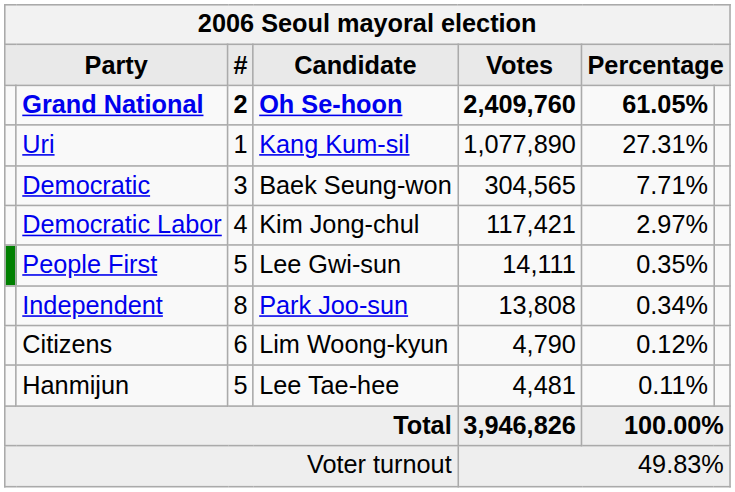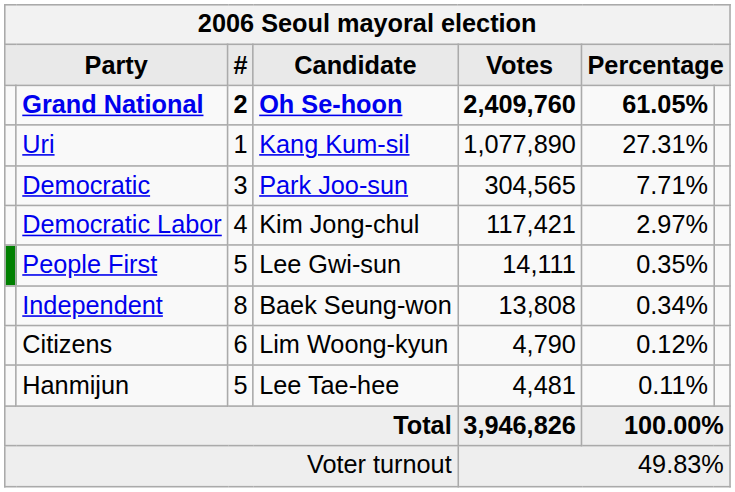(355, 184) Baek Seung-won -> (334, 184) Park Joo-sun
(334, 305) Park Joo-sun -> (355, 305) Baek Seung-won
